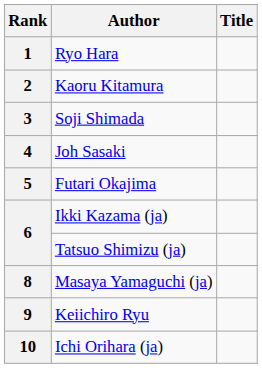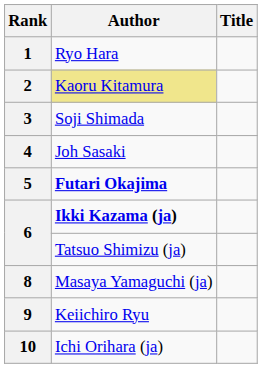(109, 86) no background -> (109, 86) khaki background
(105, 183) normal -> (111, 183) bold
(111, 216) normal -> (116, 216) bold
